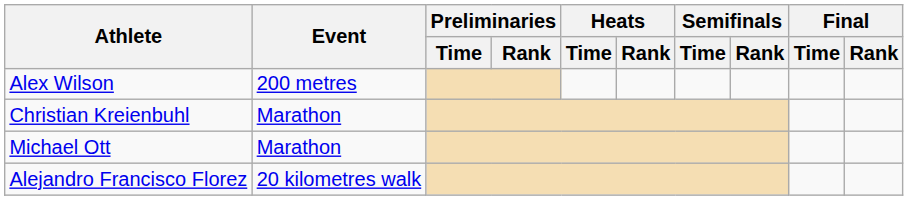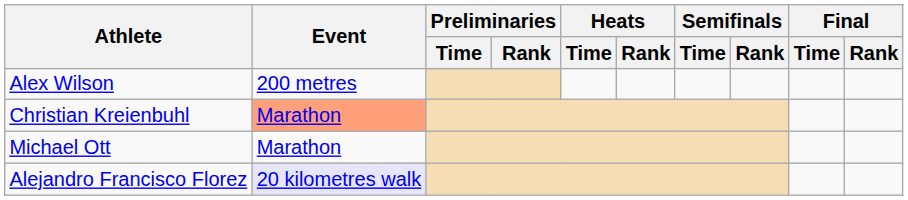(299, 116) no background -> (299, 116) lightsalmon background
(339, 179) no background -> (339, 179) lavender background
